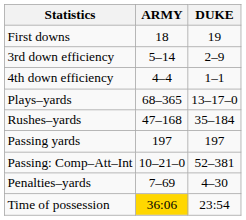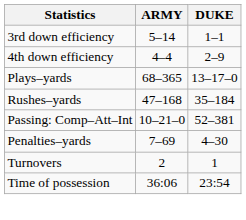- row: (39, 36)
(215, 57) 2–9 -> (215, 36) 1–1
(215, 78) 1–1 -> (215, 57) 2–9
- row: (44, 141)
+ row: (35, 162)
(162, 204) gold background -> (162, 183) no background
